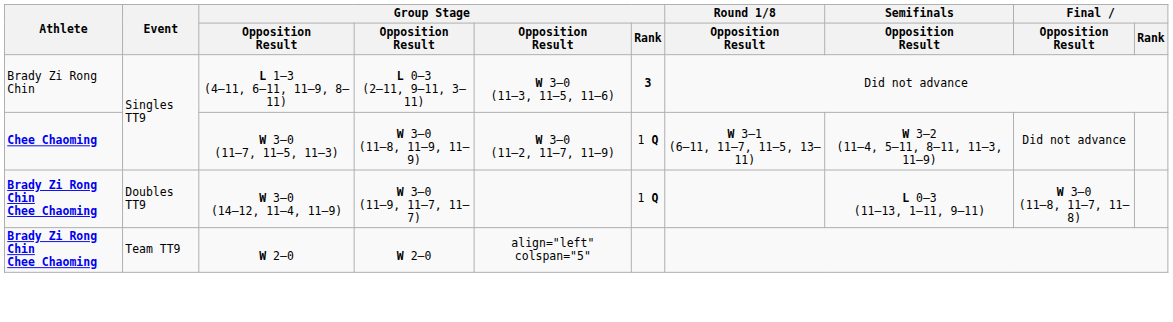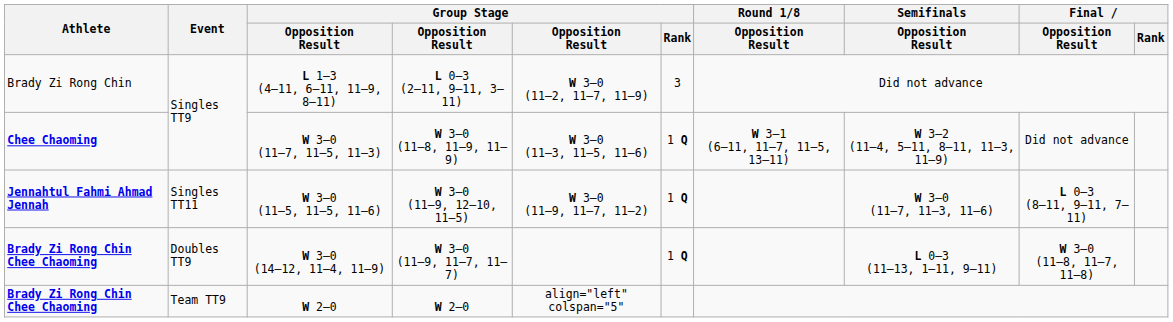(553, 90) W 3–0 (11–3, 11–5, 11–6) -> (586, 90) W 3–0 (11–2, 11–7, 11–9)
(648, 84) bold -> (677, 84) normal
(553, 148) W 3–0 (11–2, 11–7, 11–9) -> (586, 148) W 3–0 (11–3, 11–5, 11–6)
+ row: (319, 205)
